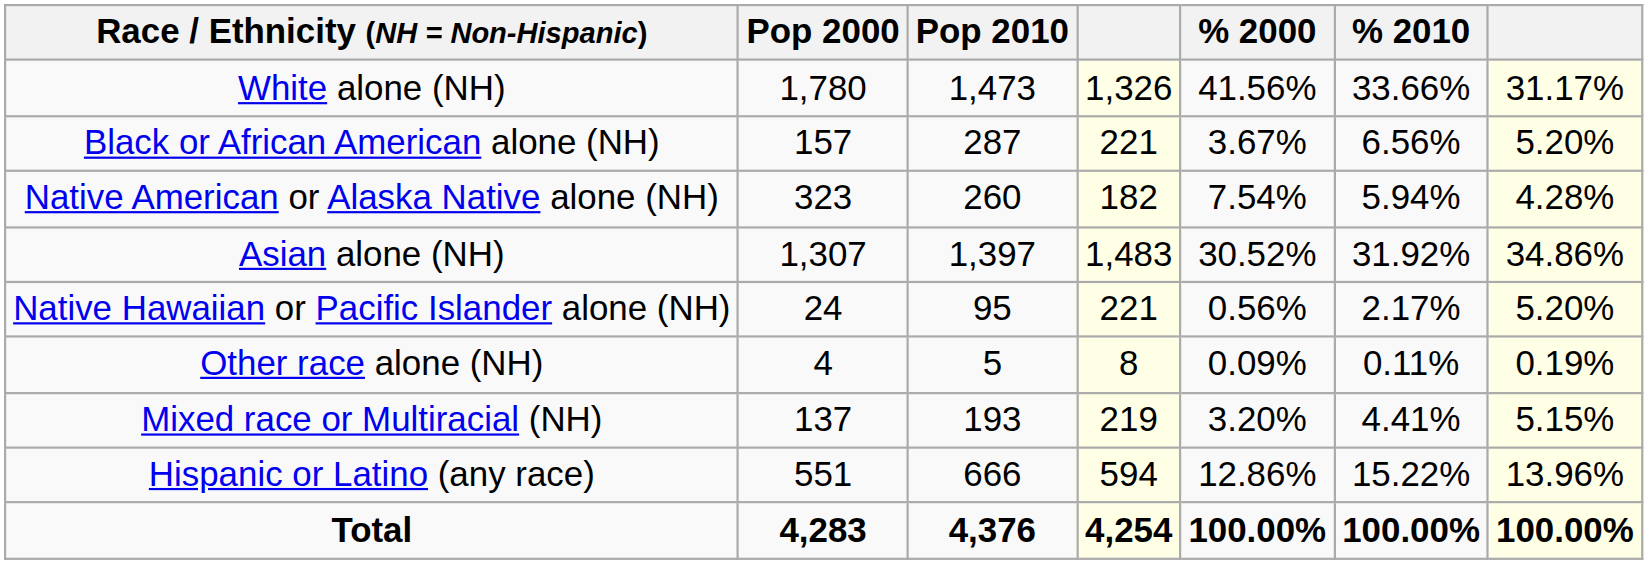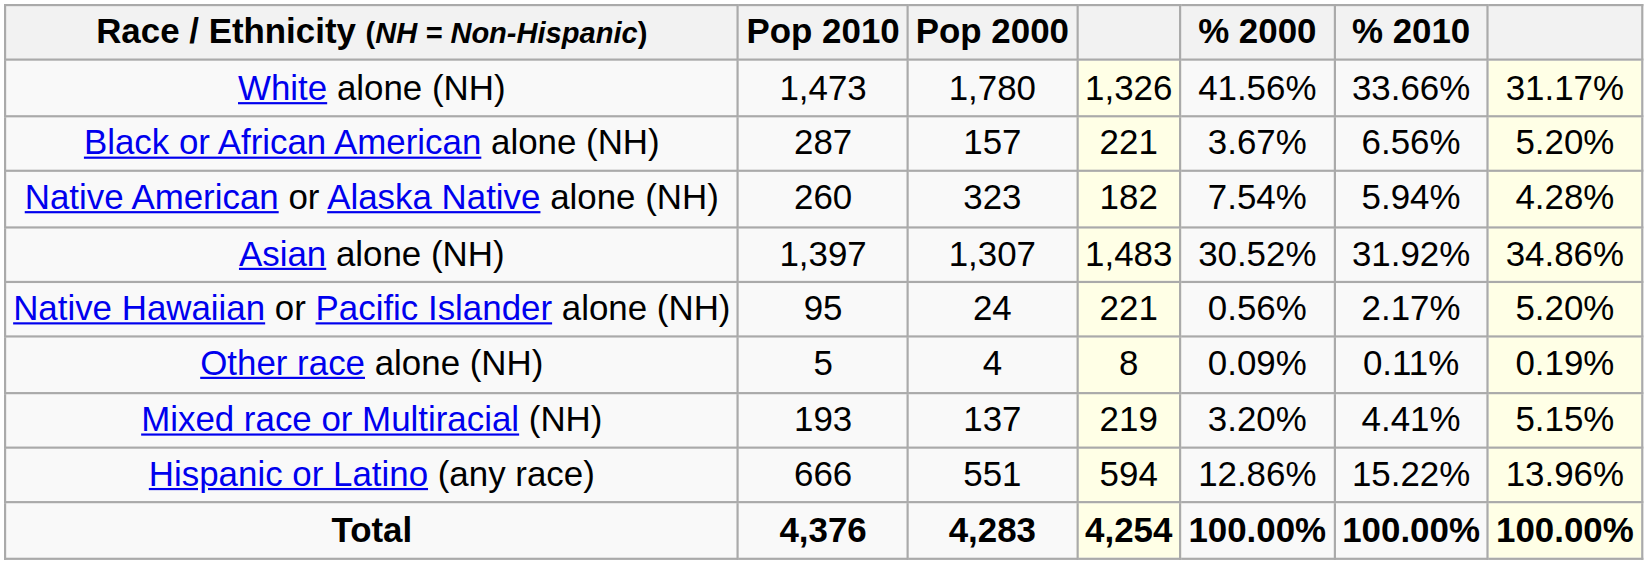columns swapped: (823, 32) <-> (992, 32)
